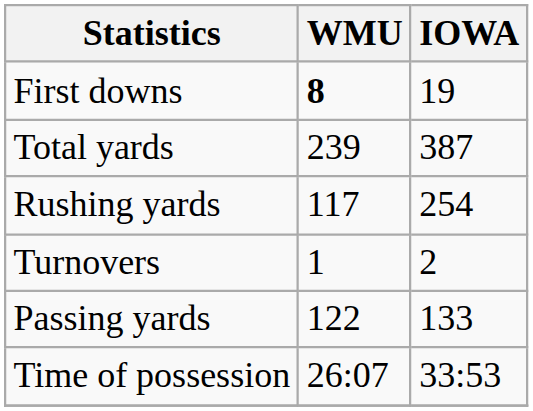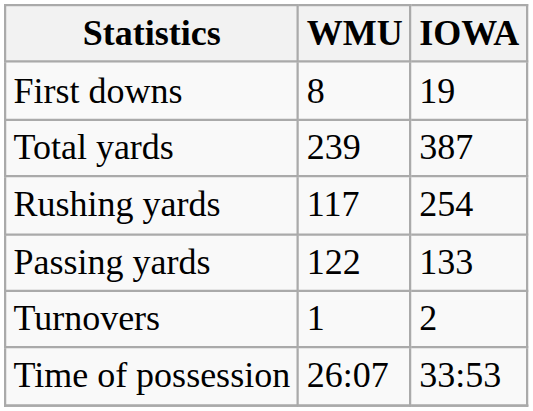(316, 90) bold -> (316, 90) normal
rows swapped: (112, 318) <-> (87, 261)
